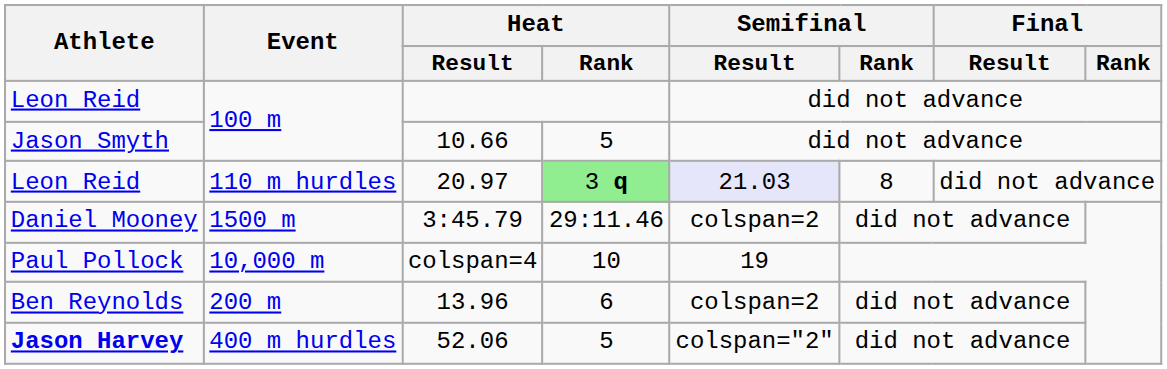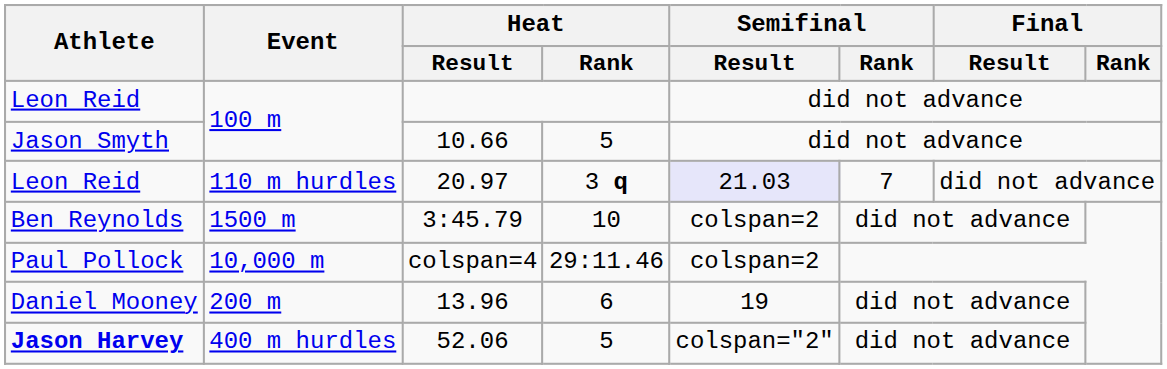(606, 181) lightgreen background -> (606, 181) no background
(887, 181) 8 -> (887, 181) 7
(104, 222) Daniel Mooney -> (97, 222) Ben Reynolds
(606, 222) 29:11.46 -> (606, 222) 10
(606, 262) 10 -> (606, 262) 29:11.46
(755, 262) 19 -> (755, 262) colspan=2
(97, 302) Ben Reynolds -> (104, 302) Daniel Mooney
(755, 302) colspan=2 -> (755, 302) 19
